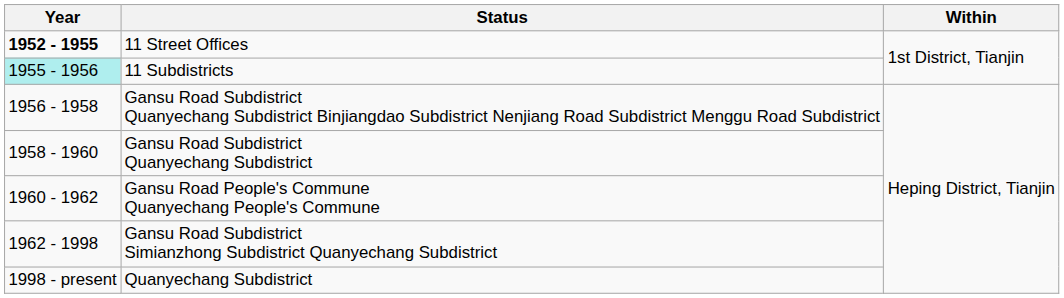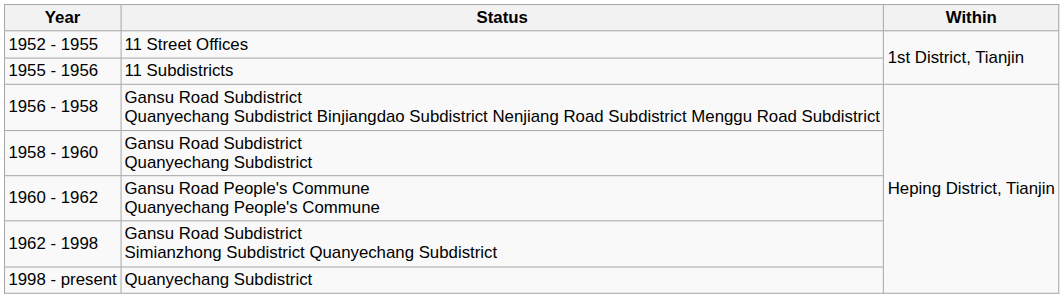(53, 44) bold -> (53, 44) normal
(53, 71) paleturquoise background -> (53, 71) no background
